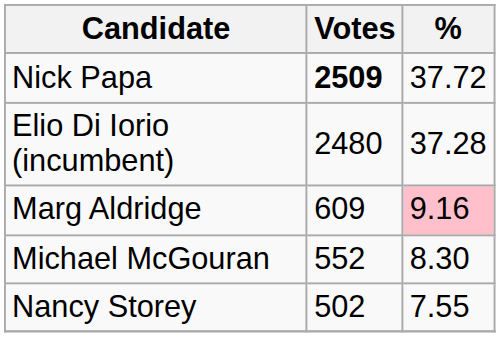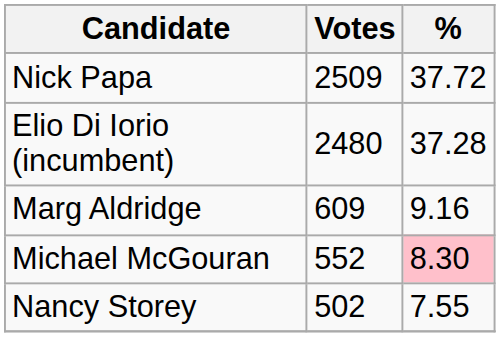(348, 77) bold -> (348, 77) normal
(440, 209) pink background -> (440, 209) no background
(440, 258) no background -> (440, 258) pink background
